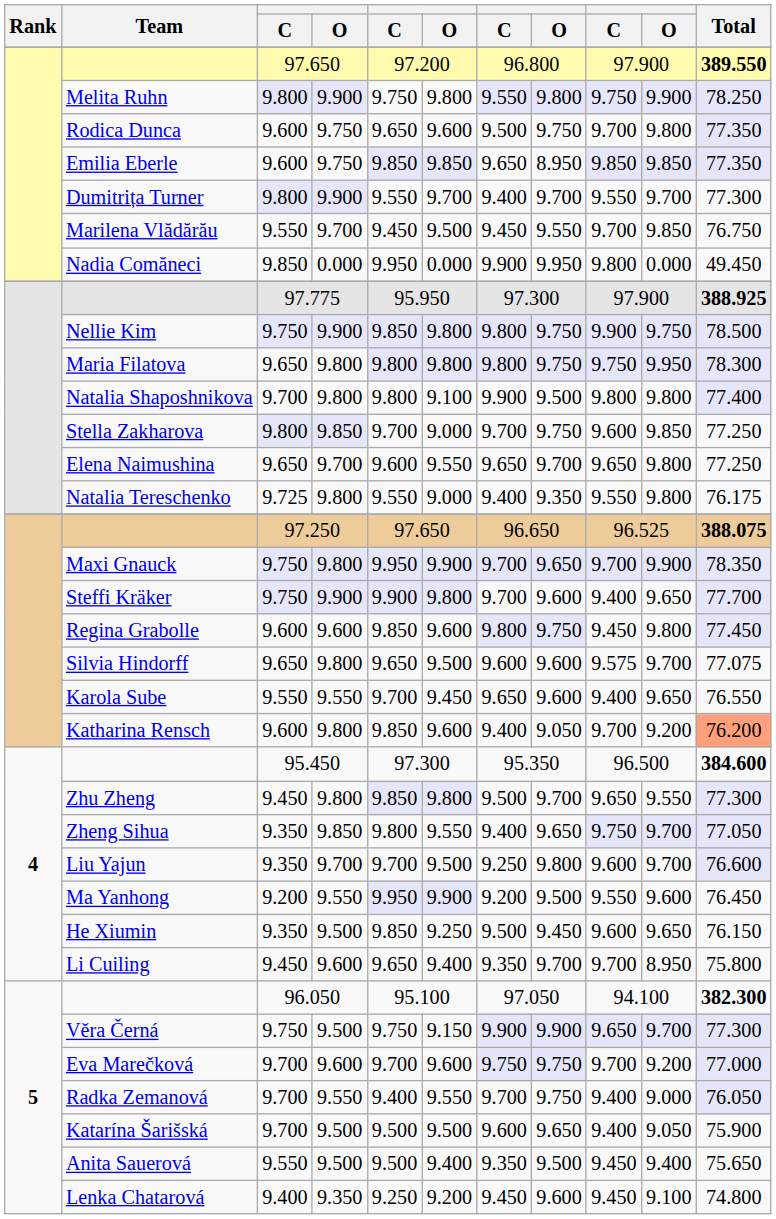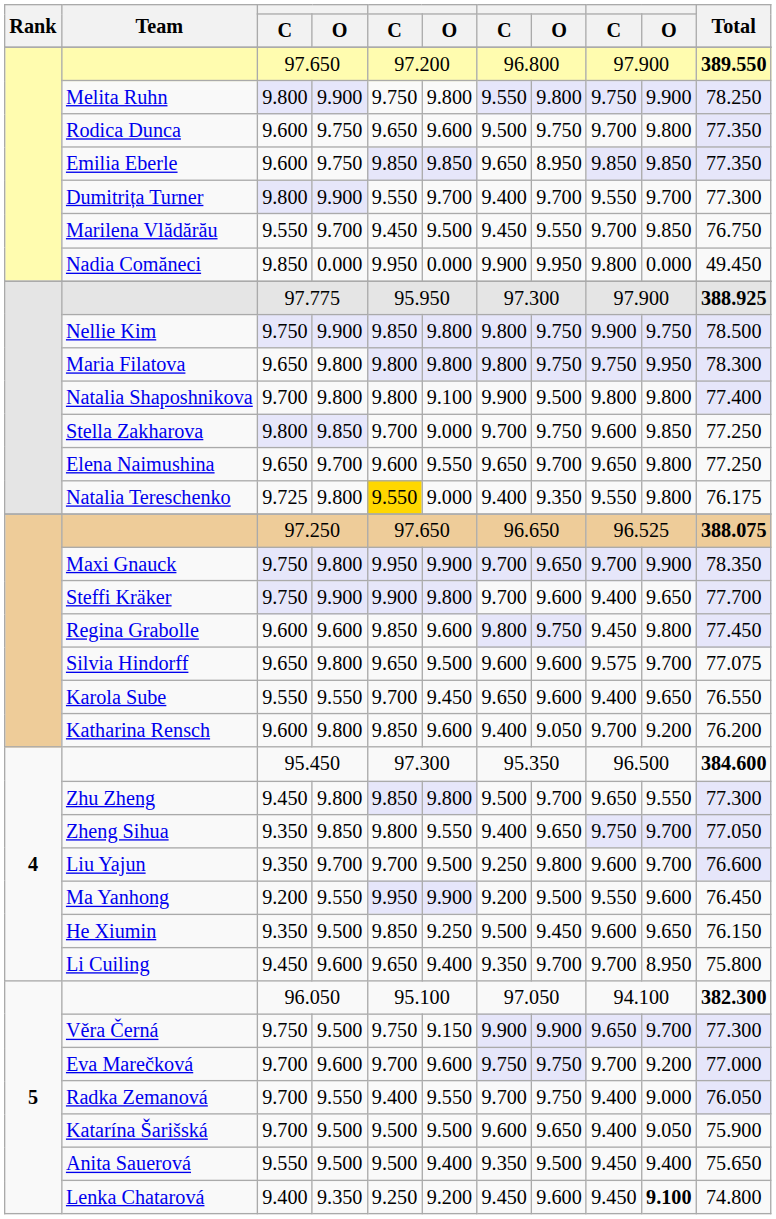(395, 497) no background -> (395, 497) gold background
(734, 730) lightsalmon background -> (734, 730) no background
(669, 1197) normal -> (669, 1197) bold
